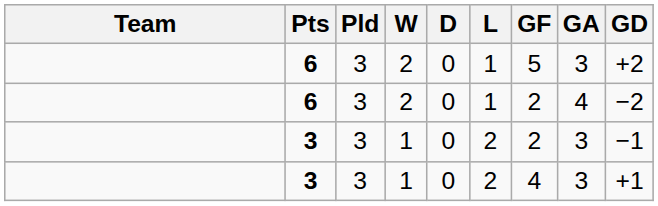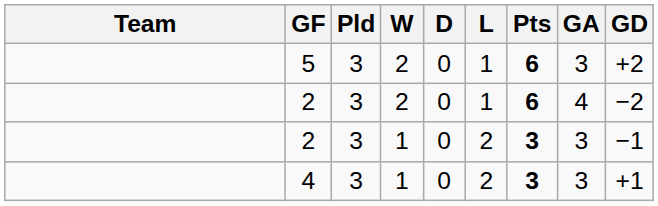columns swapped: (310, 24) <-> (534, 24)
